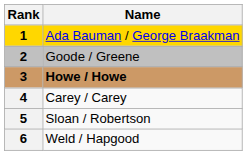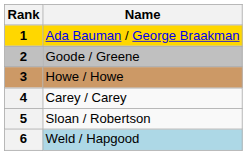(86, 77) bold -> (85, 77) normal
(92, 139) no background -> (92, 139) lightblue background
